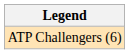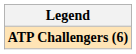(65, 37) normal -> (68, 37) bold
